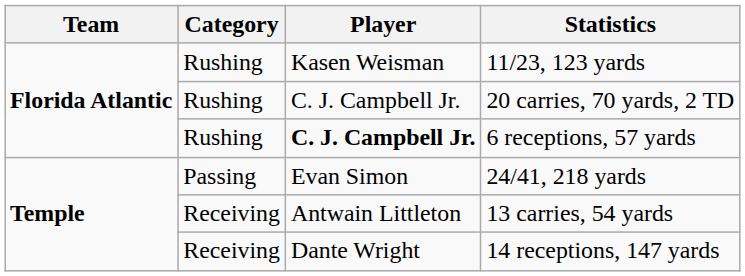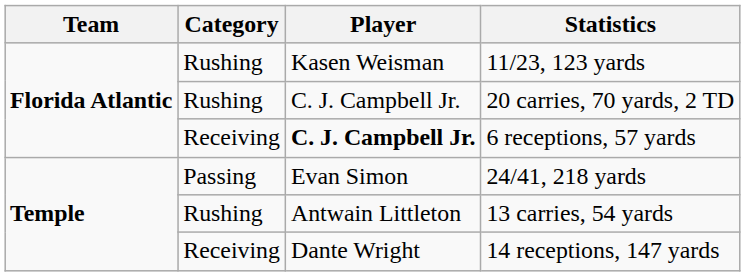(223, 137) Rushing -> (232, 137) Receiving
(232, 213) Receiving -> (223, 213) Rushing
